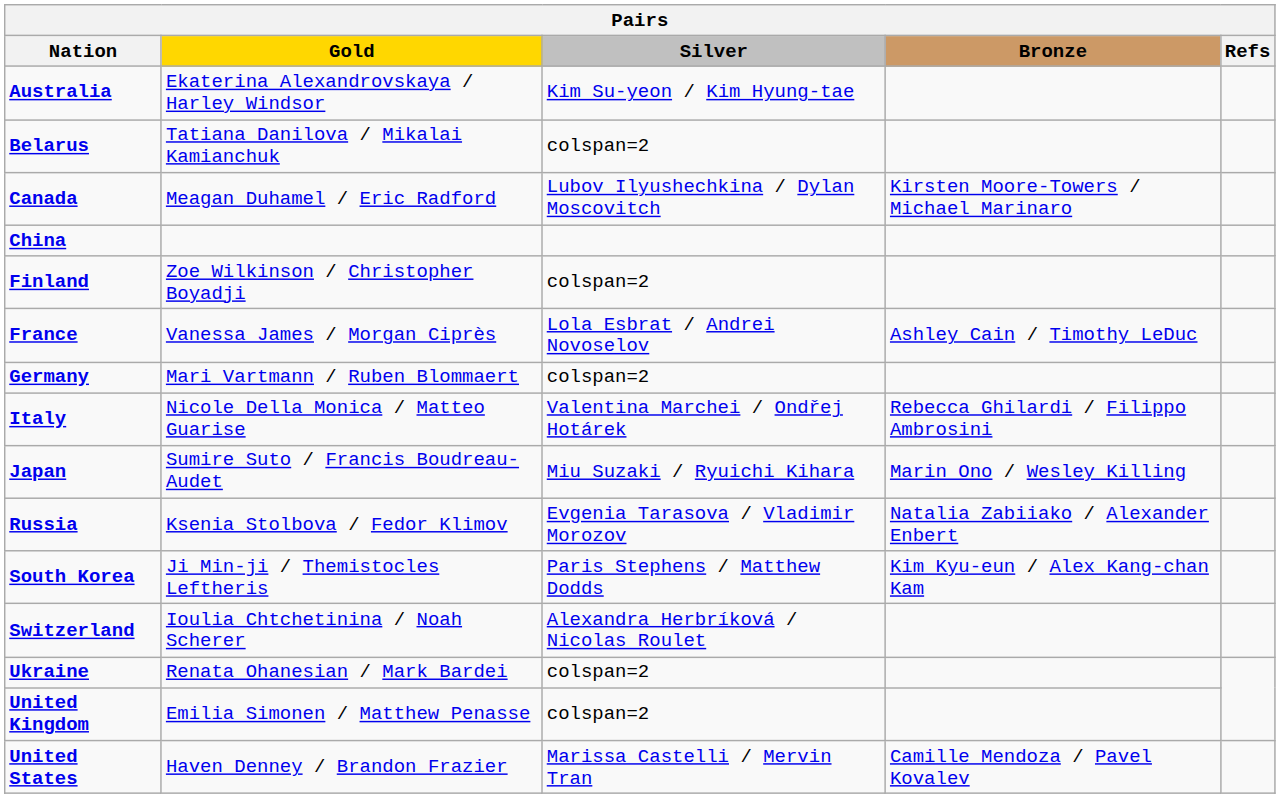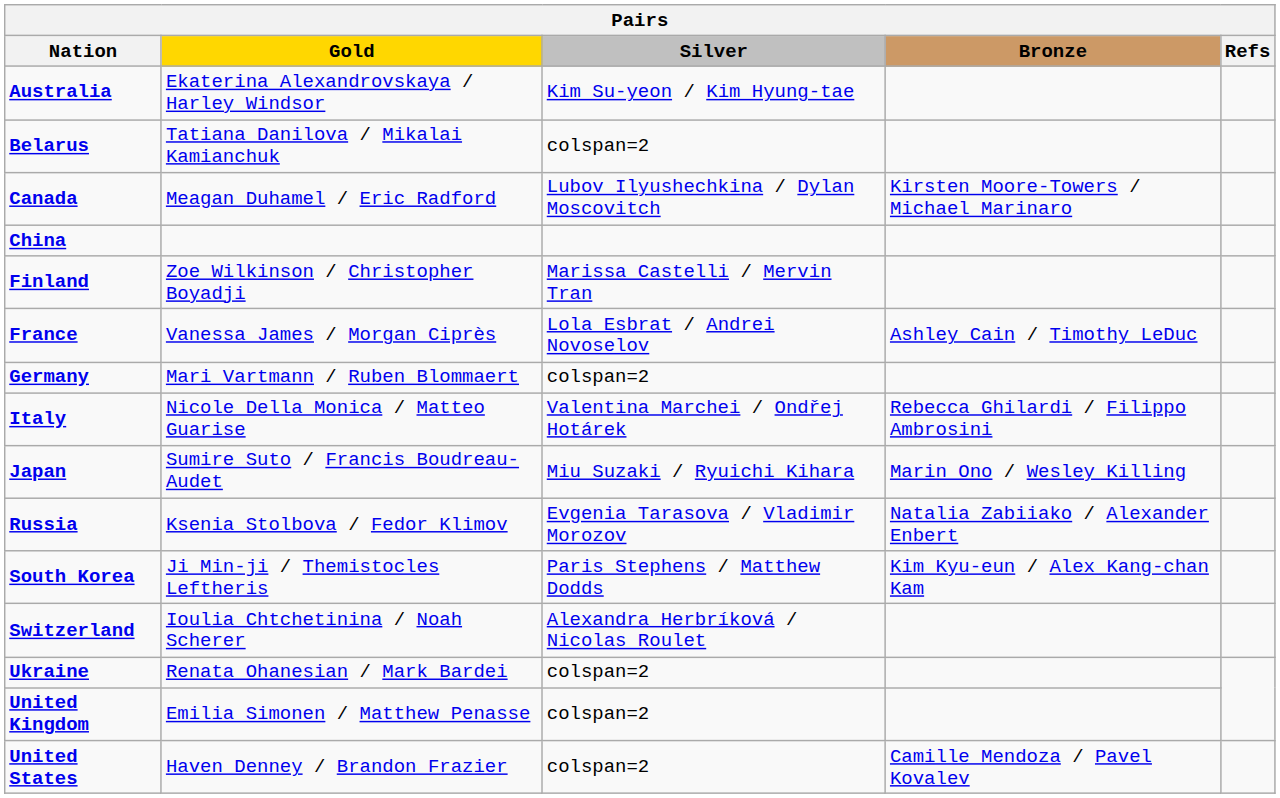(598, 282) colspan=2 -> (689, 282) Marissa Castelli / Mervin Tran
(689, 767) Marissa Castelli / Mervin Tran -> (598, 767) colspan=2
